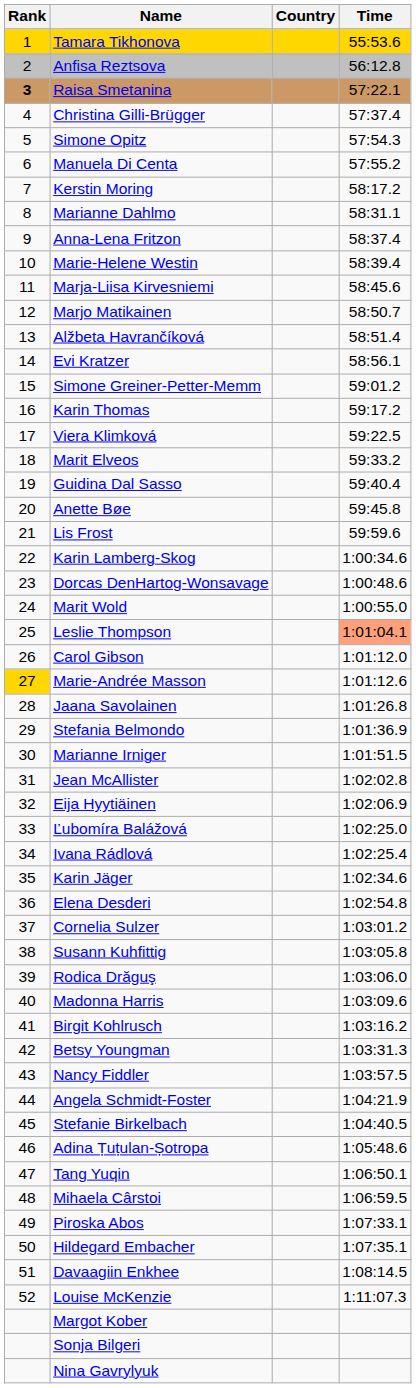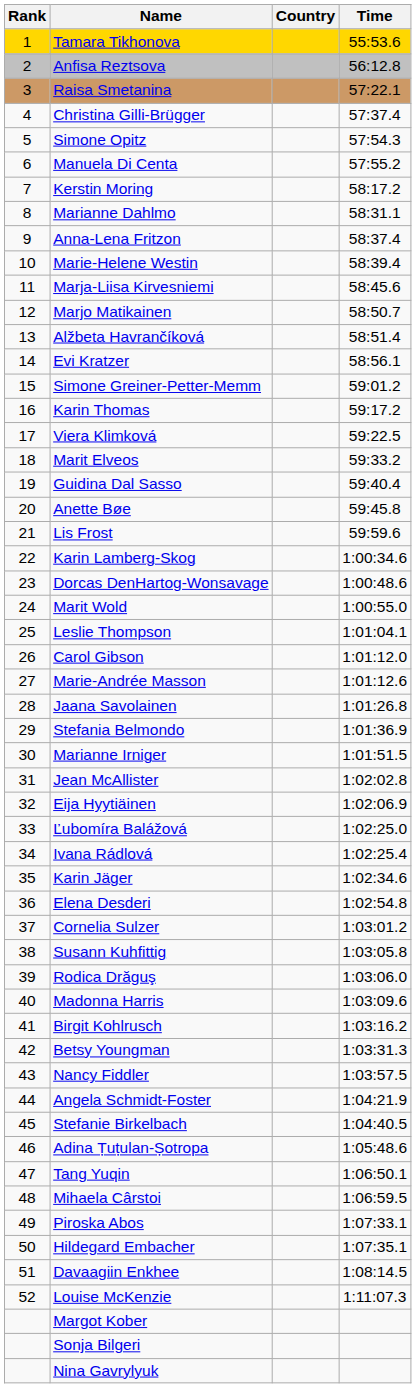(27, 90) bold -> (27, 90) normal
(375, 632) lightsalmon background -> (375, 632) no background
(27, 681) gold background -> (27, 681) no background
